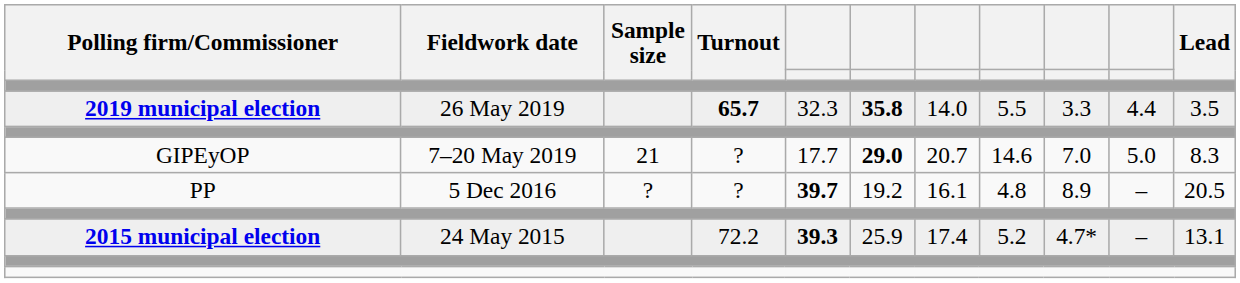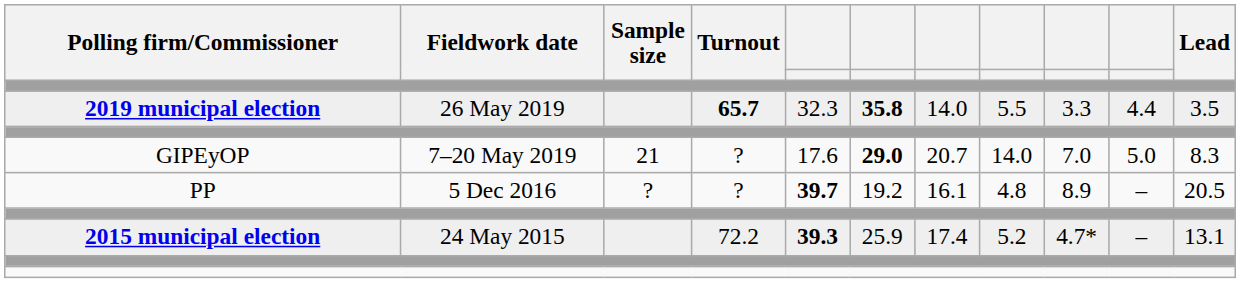(817, 155) 17.7 -> (817, 155) 17.6
(1012, 155) 14.6 -> (1012, 155) 14.0
